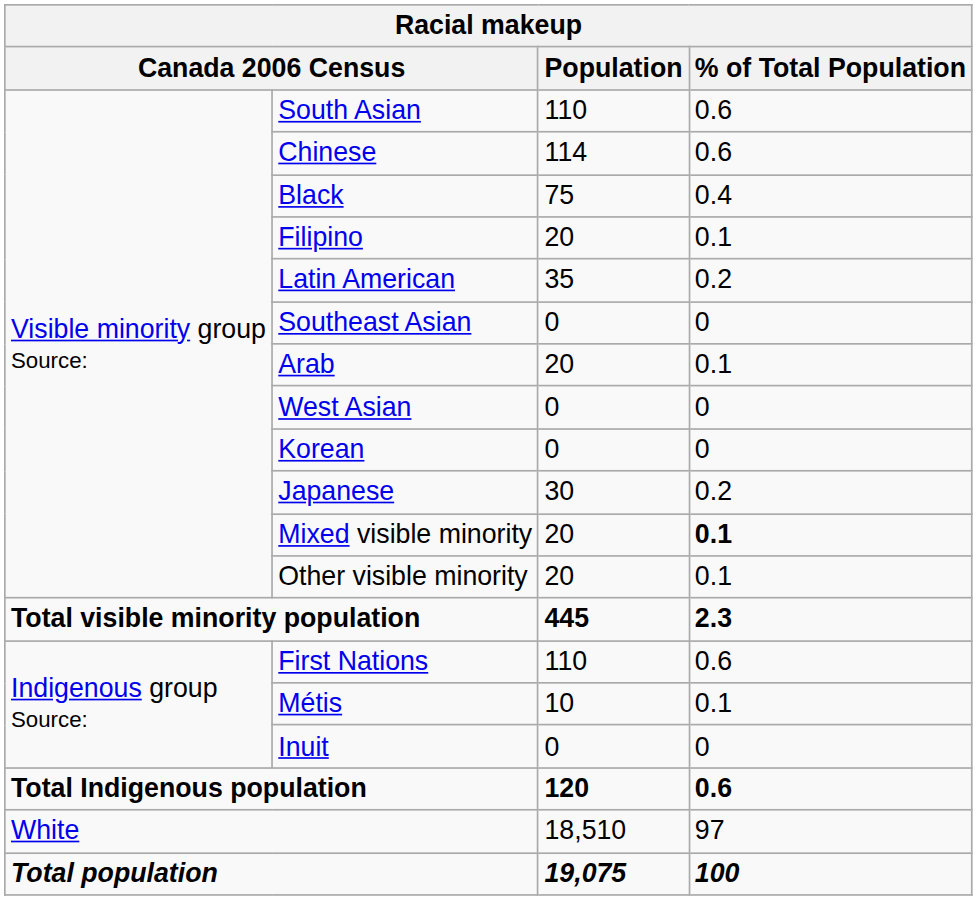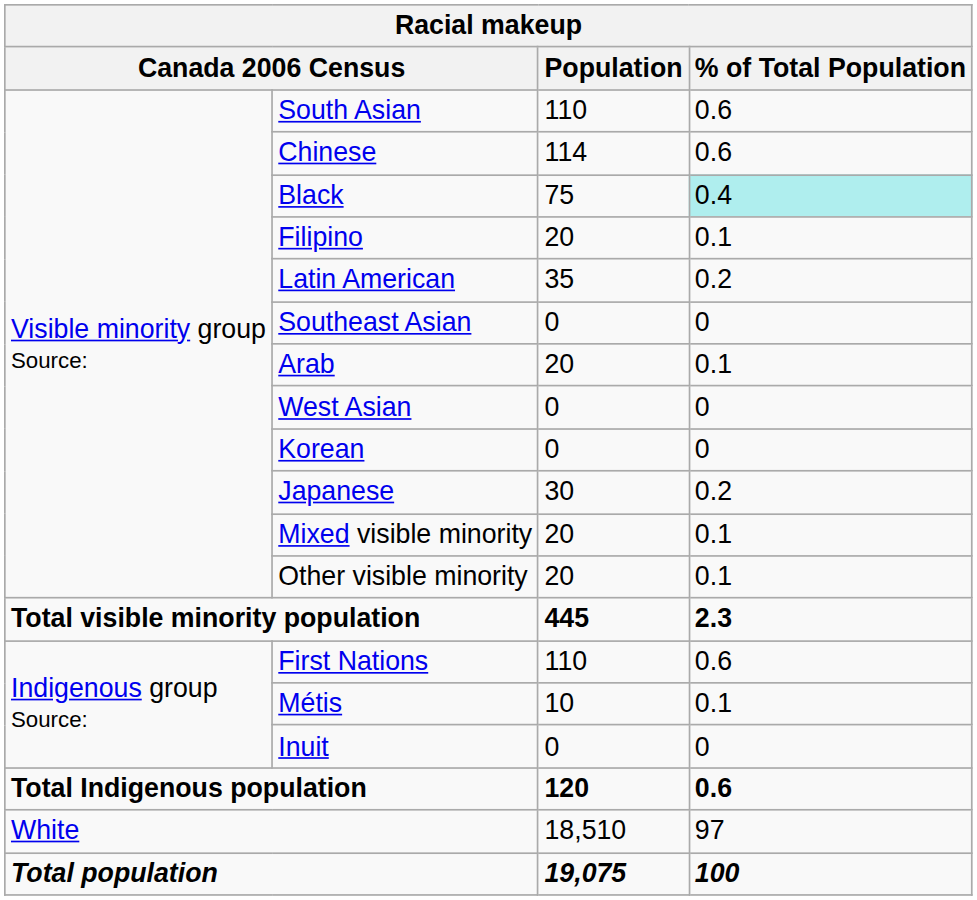(713, 195) no background -> (713, 195) paleturquoise background
(713, 534) bold -> (713, 534) normal
